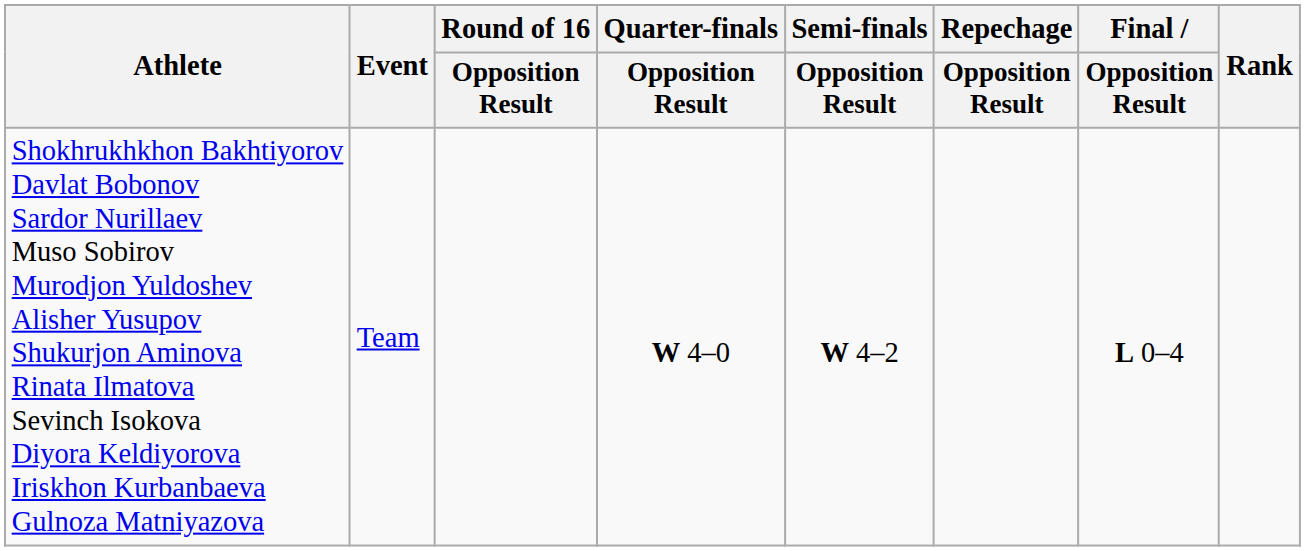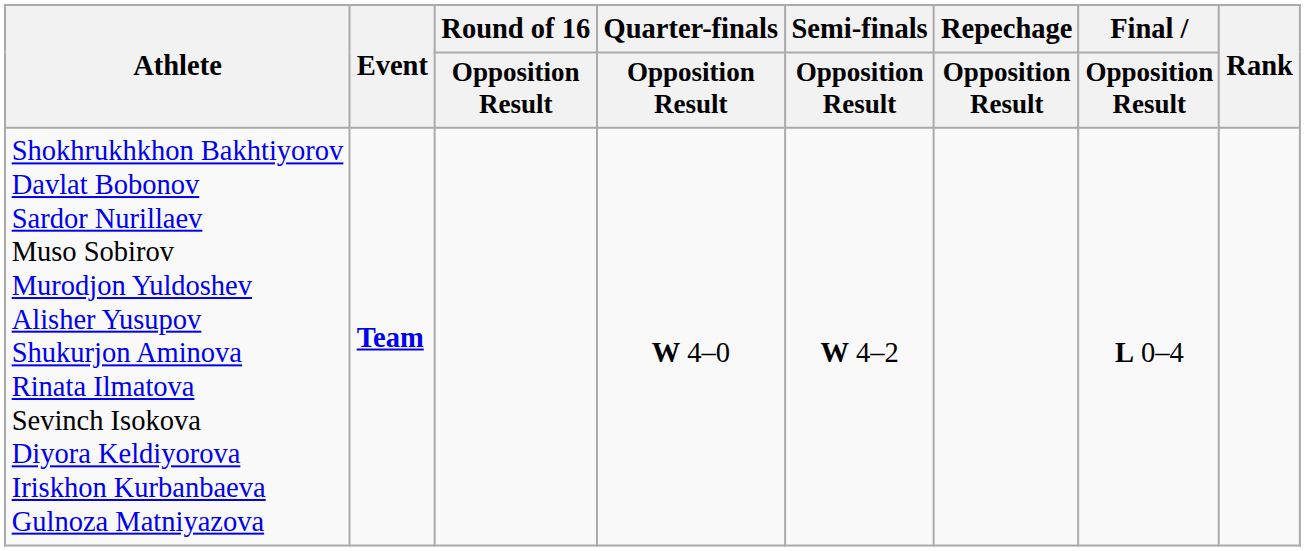(388, 336) normal -> (390, 336) bold
